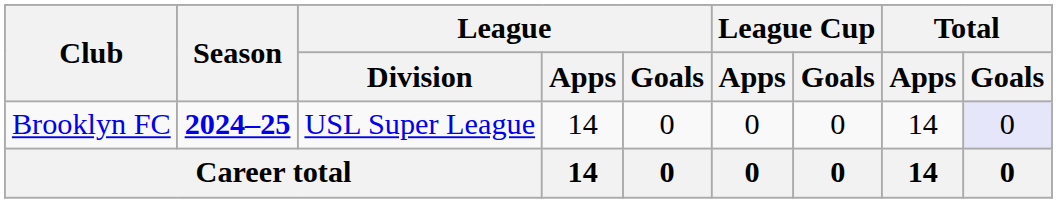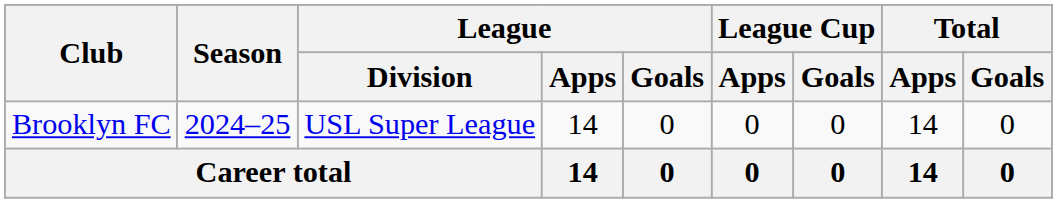(238, 124) bold -> (238, 124) normal
(1007, 124) lavender background -> (1007, 124) no background
